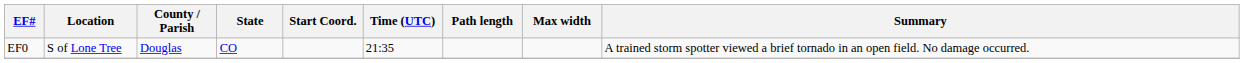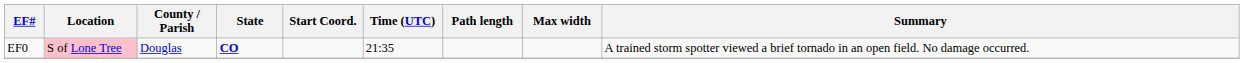(84, 48) no background -> (84, 48) pink background
(228, 48) normal -> (229, 48) bold
